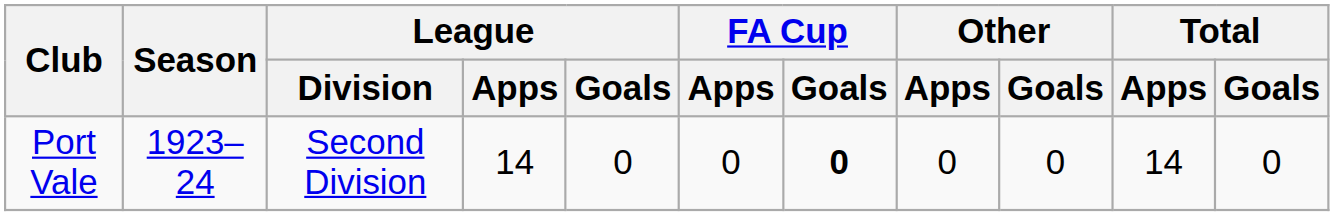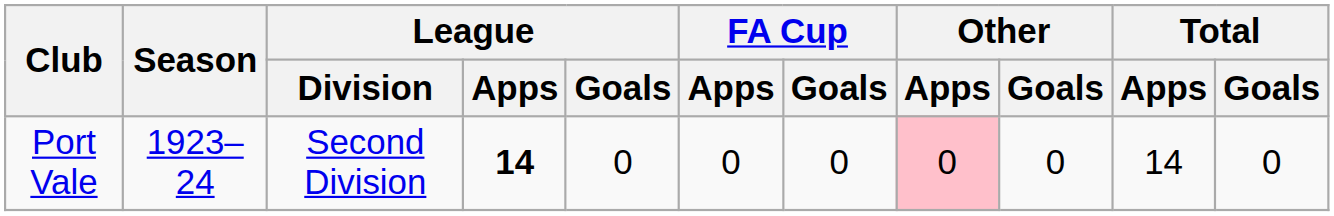(515, 162) normal -> (515, 162) bold
(839, 162) bold -> (839, 162) normal
(947, 162) no background -> (947, 162) pink background
